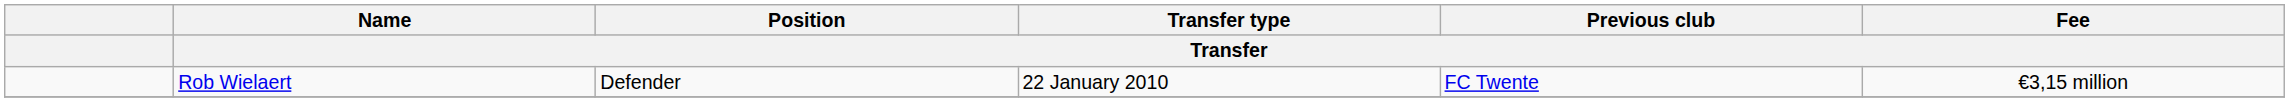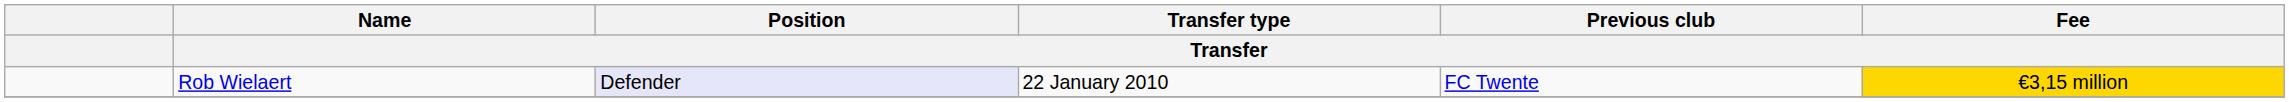(641, 81) no background -> (641, 81) lavender background
(2073, 81) no background -> (2073, 81) gold background
